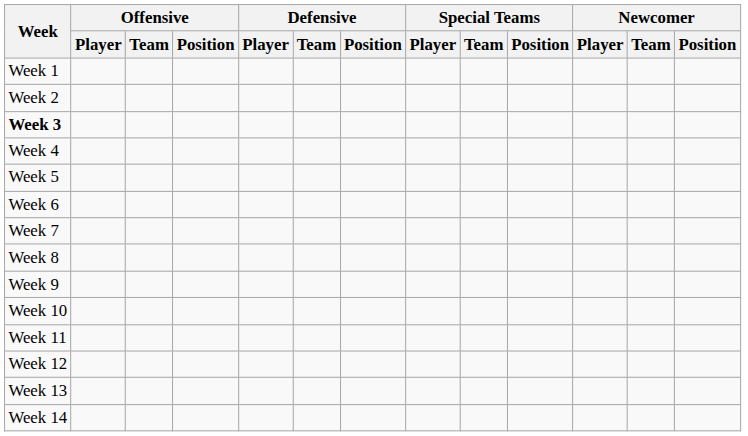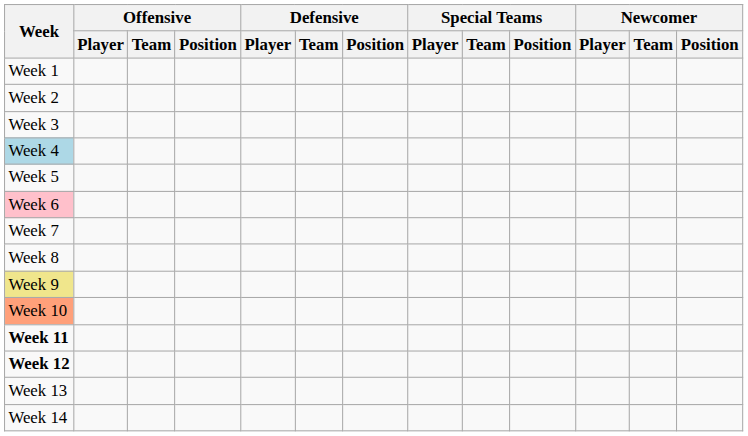(35, 124) bold -> (34, 124) normal
(34, 151) no background -> (34, 151) lightblue background
(34, 204) no background -> (34, 204) pink background
(34, 284) no background -> (34, 284) khaki background
(38, 310) no background -> (38, 310) lightsalmon background
(38, 337) normal -> (39, 337) bold
(38, 364) normal -> (39, 364) bold
